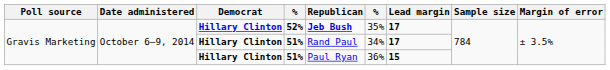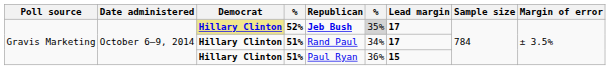(240, 27) no background -> (240, 27) khaki background
(376, 27) no background -> (376, 27) lightgrey background
